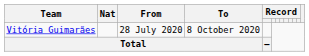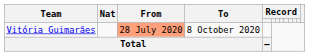(151, 30) no background -> (151, 30) lightsalmon background
